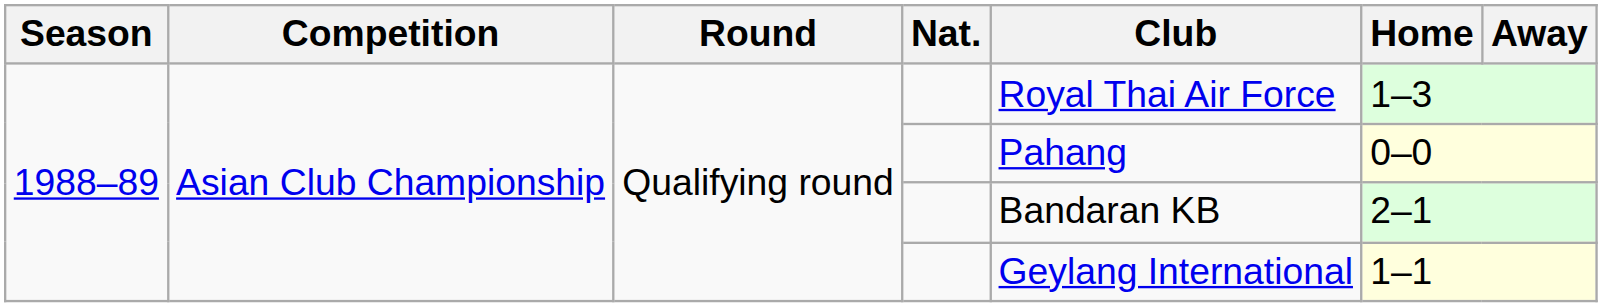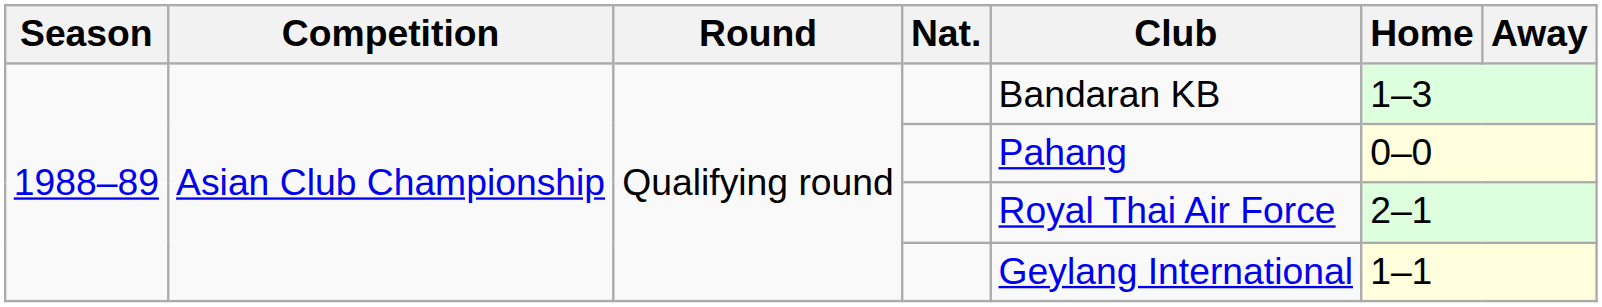(1167, 93) Royal Thai Air Force -> (1109, 93) Bandaran KB
(1109, 211) Bandaran KB -> (1167, 211) Royal Thai Air Force
